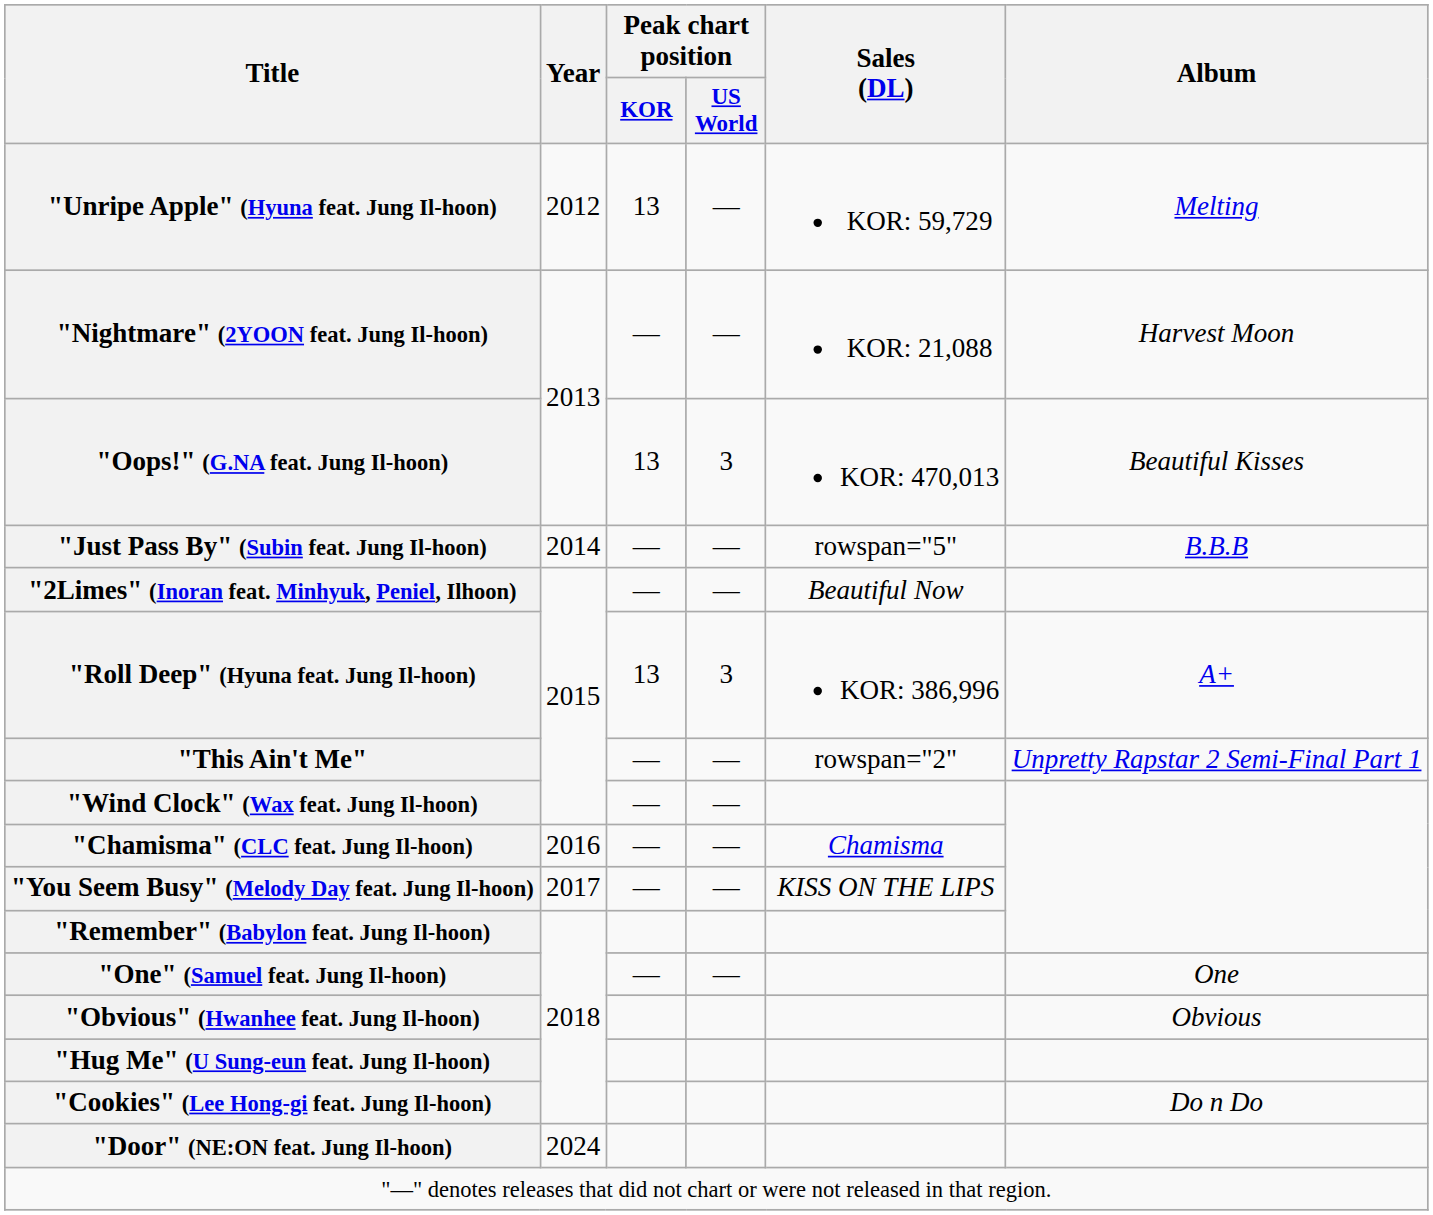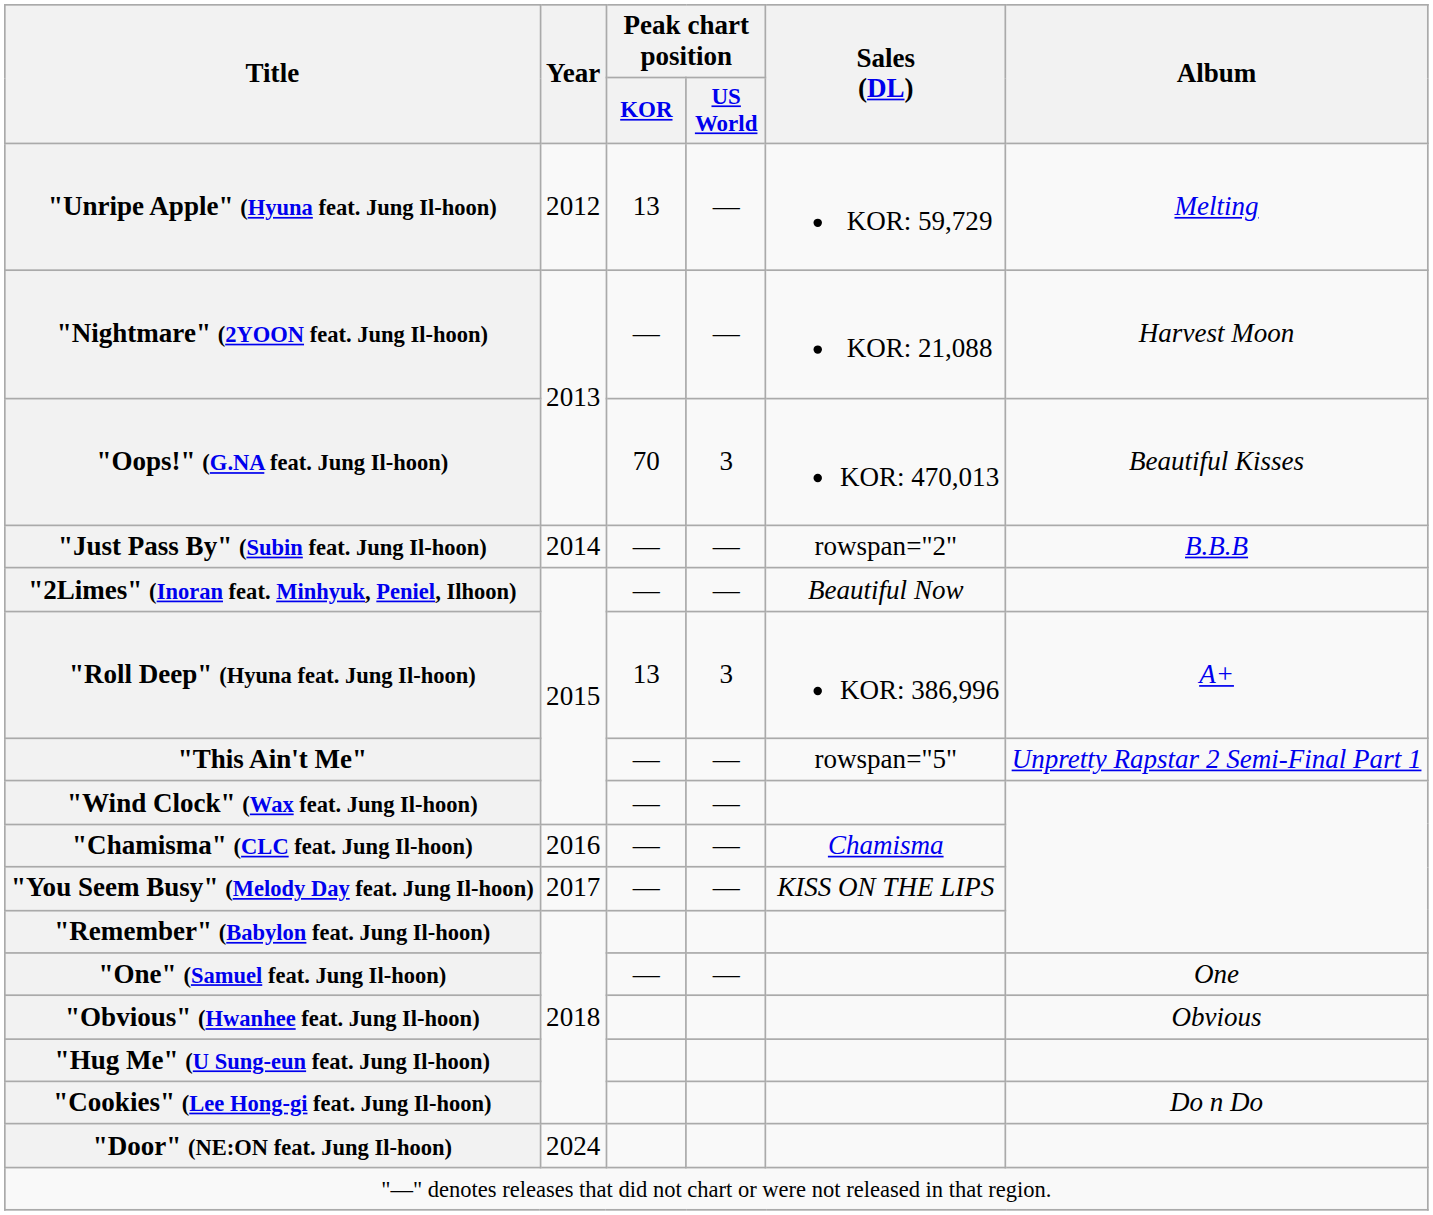(646, 461) 13 -> (646, 461) 70
(886, 546) rowspan="5" -> (886, 546) rowspan="2"
(886, 759) rowspan="2" -> (886, 759) rowspan="5"
